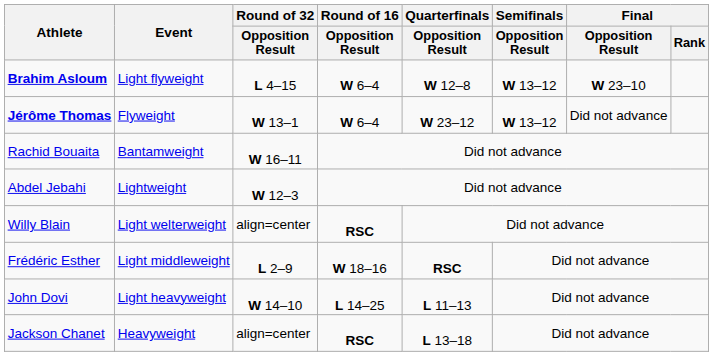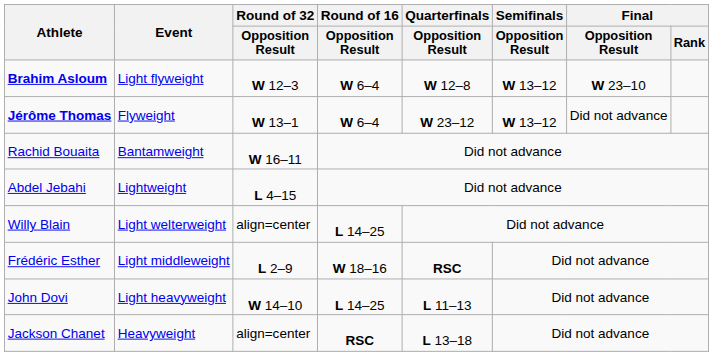(275, 86) L 4–15 -> (275, 86) W 12–3
(275, 196) W 12–3 -> (275, 196) L 4–15
(360, 232) RSC -> (360, 232) L 14–25
